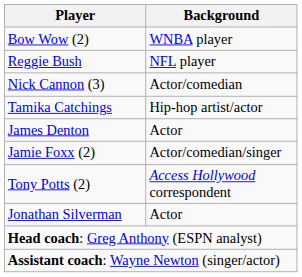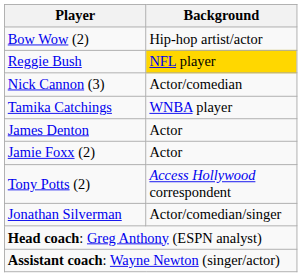(191, 38) WNBA player -> (206, 38) Hip-hop artist/actor
(183, 61) no background -> (183, 61) gold background
(206, 107) Hip-hop artist/actor -> (191, 107) WNBA player
(215, 152) Actor/comedian/singer -> (166, 152) Actor
(166, 214) Actor -> (215, 214) Actor/comedian/singer
